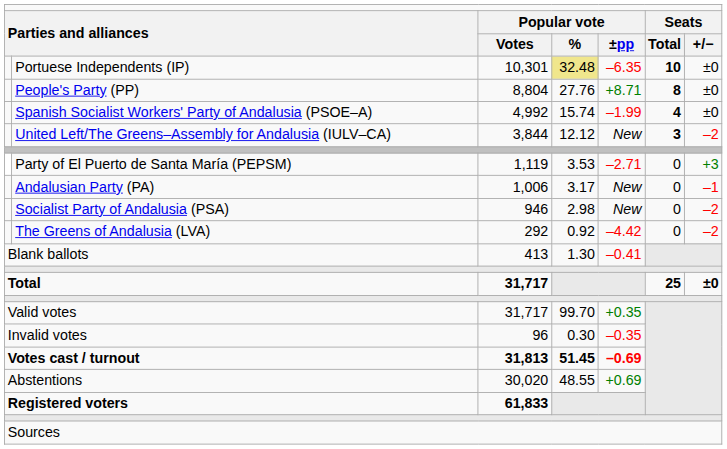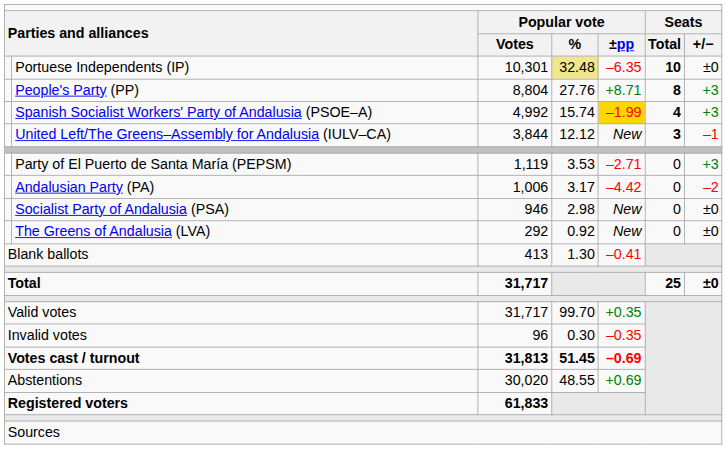(711, 90) ±0 -> (711, 90) +3
(624, 112) no background -> (624, 112) gold background
(711, 112) ±0 -> (711, 112) +3
(711, 135) –2 -> (711, 135) –1
(627, 187) New -> (624, 187) –4.42
(711, 187) –1 -> (711, 187) –2
(711, 209) –2 -> (711, 209) ±0
(624, 232) –4.42 -> (627, 232) New
(711, 232) –2 -> (711, 232) ±0
